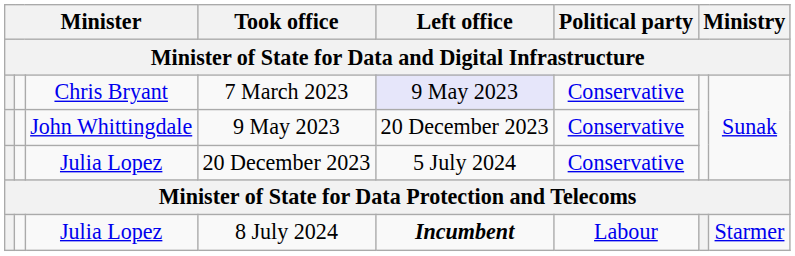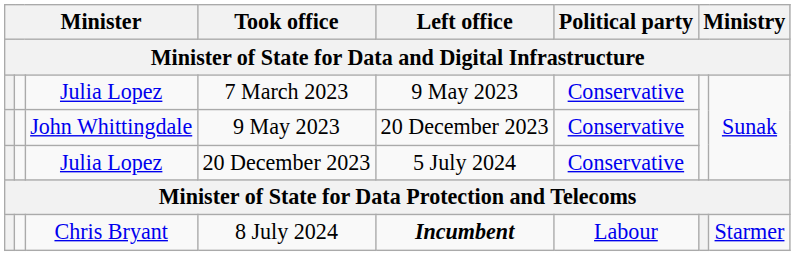(111, 92) Chris Bryant -> (111, 92) Julia Lopez
(465, 92) lavender background -> (465, 92) no background
(111, 232) Julia Lopez -> (111, 232) Chris Bryant
